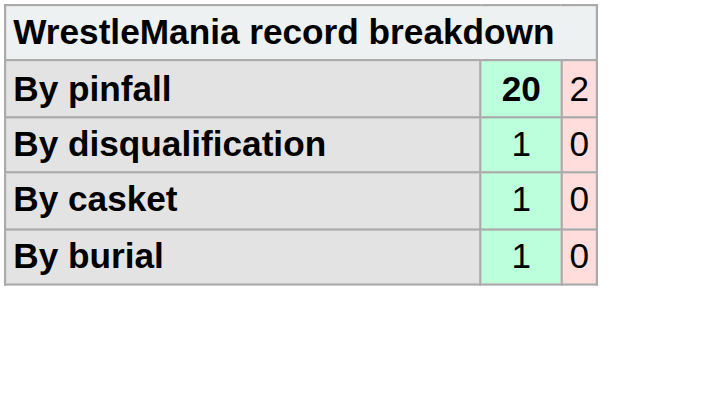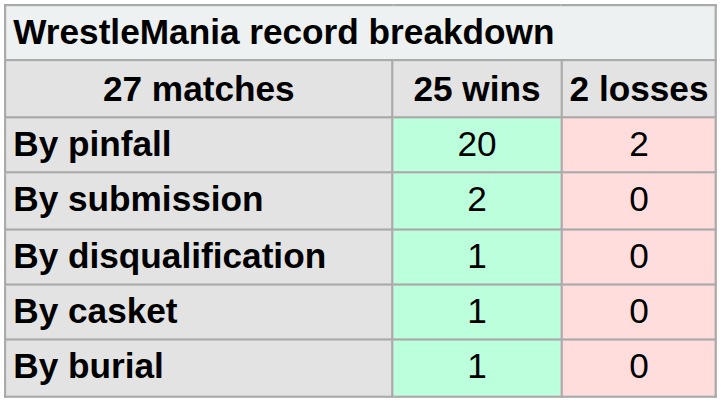+ row: (199, 88)
(521, 88) bold -> (477, 144) normal
+ row: (138, 199)
